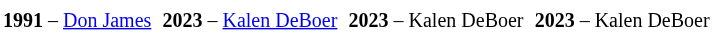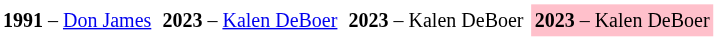(622, 20) no background -> (622, 20) pink background
